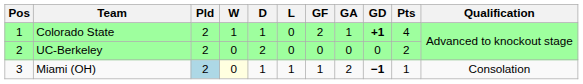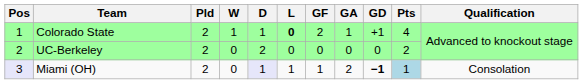(291, 32) normal -> (291, 32) bold
(378, 32) bold -> (378, 32) normal
(19, 69) no background -> (19, 69) lavender background
(205, 69) lightblue background -> (205, 69) no background
(234, 69) lightyellow background -> (234, 69) no background
(263, 69) no background -> (263, 69) lavender background
(406, 69) no background -> (406, 69) lightblue background
